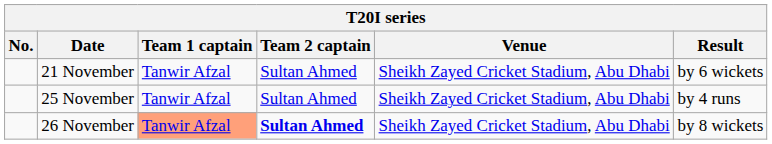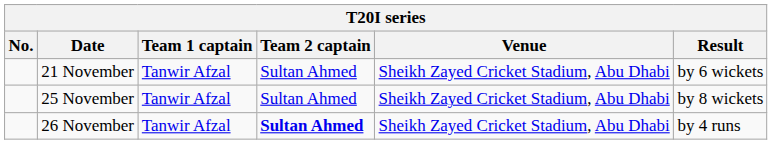(709, 98) by 4 runs -> (720, 98) by 8 wickets
(186, 125) lightsalmon background -> (186, 125) no background
(720, 125) by 8 wickets -> (709, 125) by 4 runs
